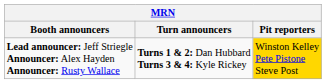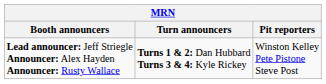(287, 58) gold background -> (287, 58) no background
